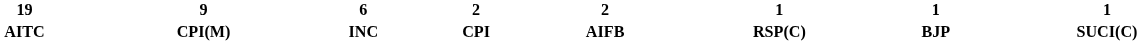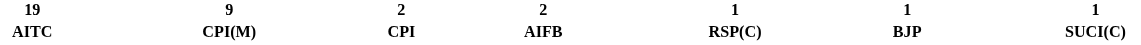- column: (363, 10)
